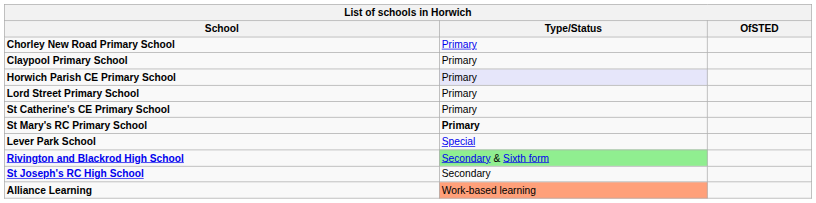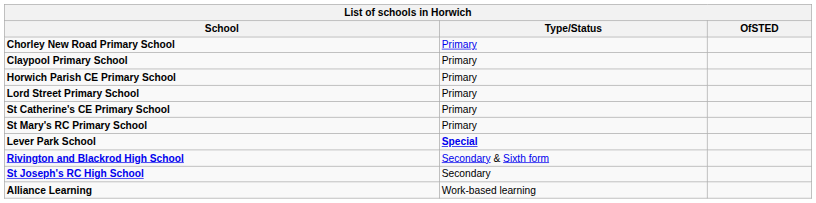(459, 77) lavender background -> (459, 77) no background
(461, 126) bold -> (459, 126) normal
(459, 142) normal -> (460, 142) bold
(495, 158) lightgreen background -> (495, 158) no background
(489, 190) lightsalmon background -> (489, 190) no background
